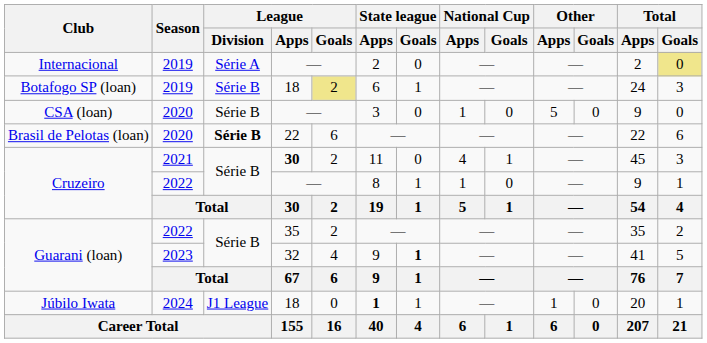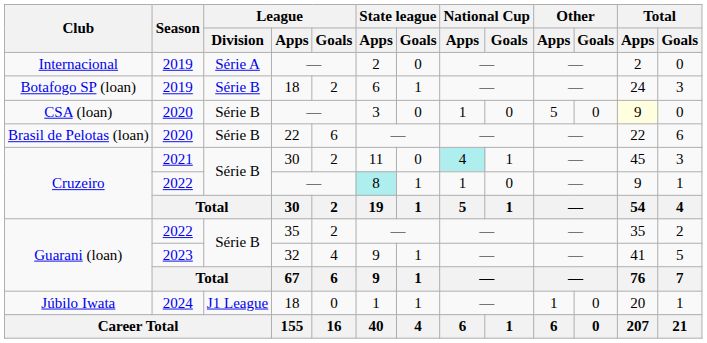(680, 64) khaki background -> (680, 64) no background
(334, 87) khaki background -> (334, 87) no background
(638, 111) no background -> (638, 111) lightyellow background
(238, 135) bold -> (238, 135) normal
(292, 159) bold -> (292, 159) normal
(462, 159) no background -> (462, 159) paleturquoise background
(376, 183) no background -> (376, 183) paleturquoise background
(418, 254) bold -> (418, 254) normal
(376, 302) bold -> (376, 302) normal
